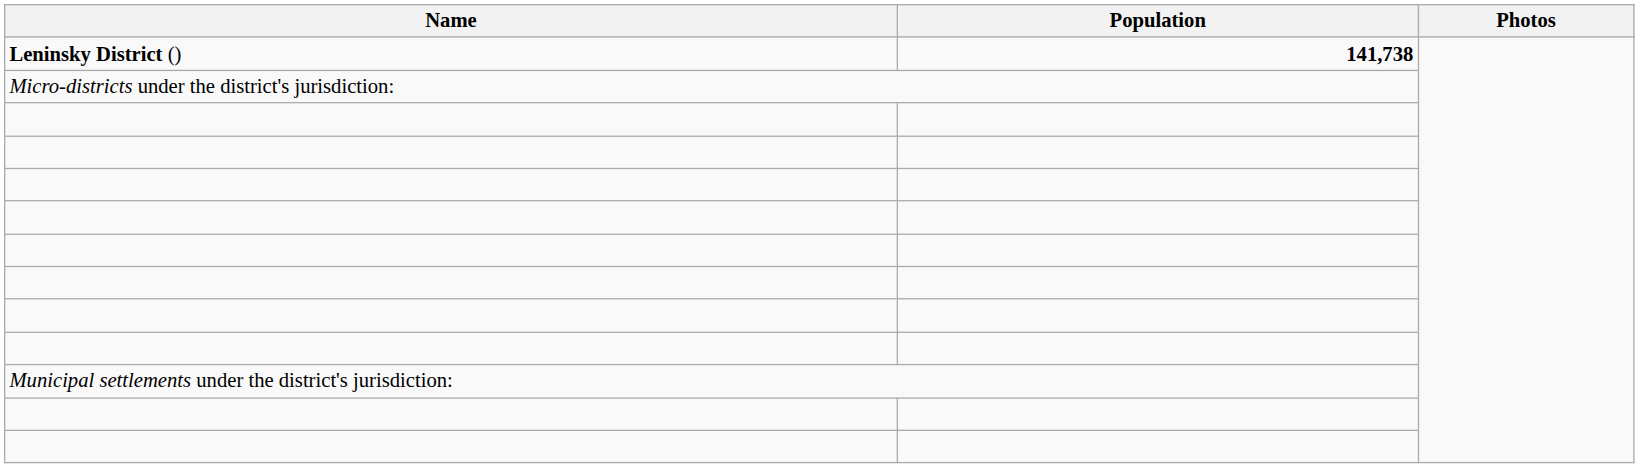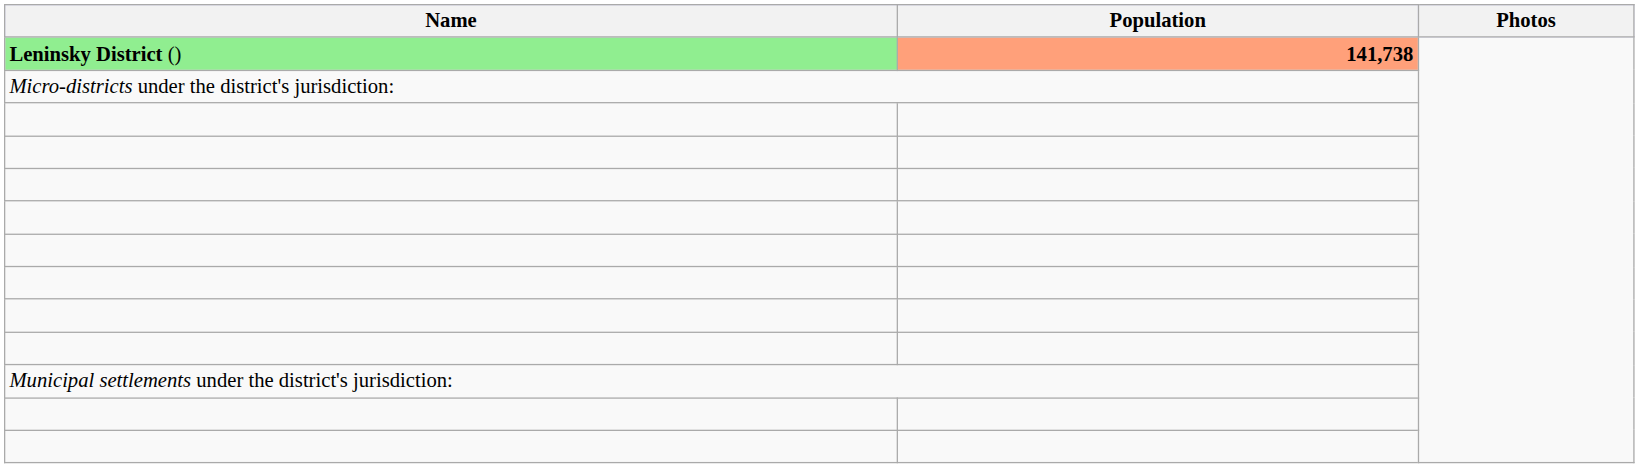(95, 53) no background -> (95, 53) lightgreen background
(1380, 53) no background -> (1380, 53) lightsalmon background
